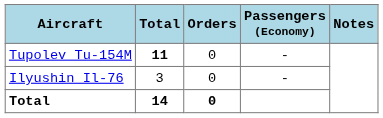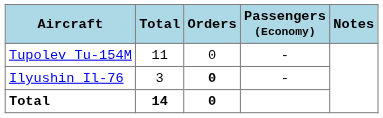(160, 55) bold -> (160, 55) normal
(212, 78) normal -> (212, 78) bold
